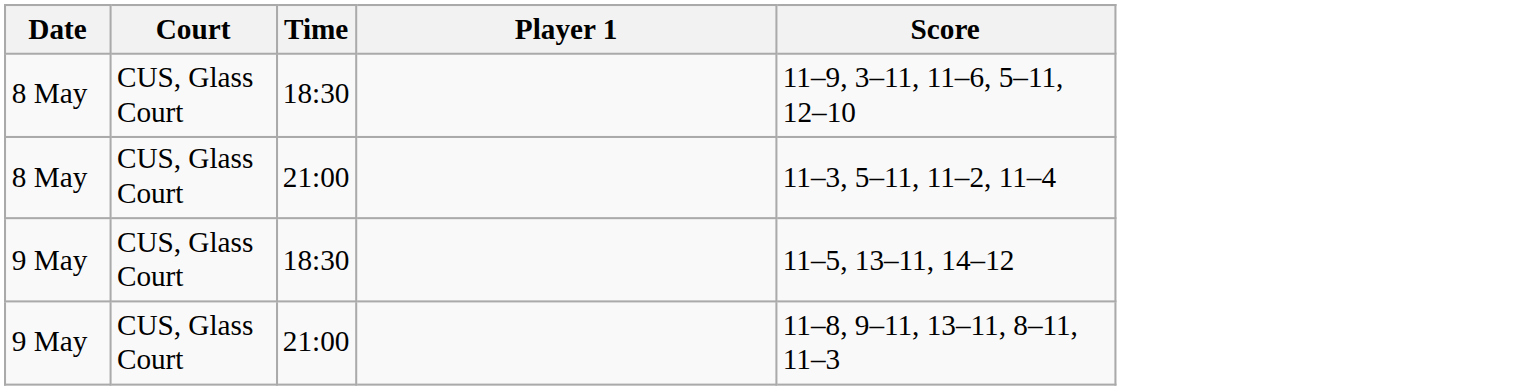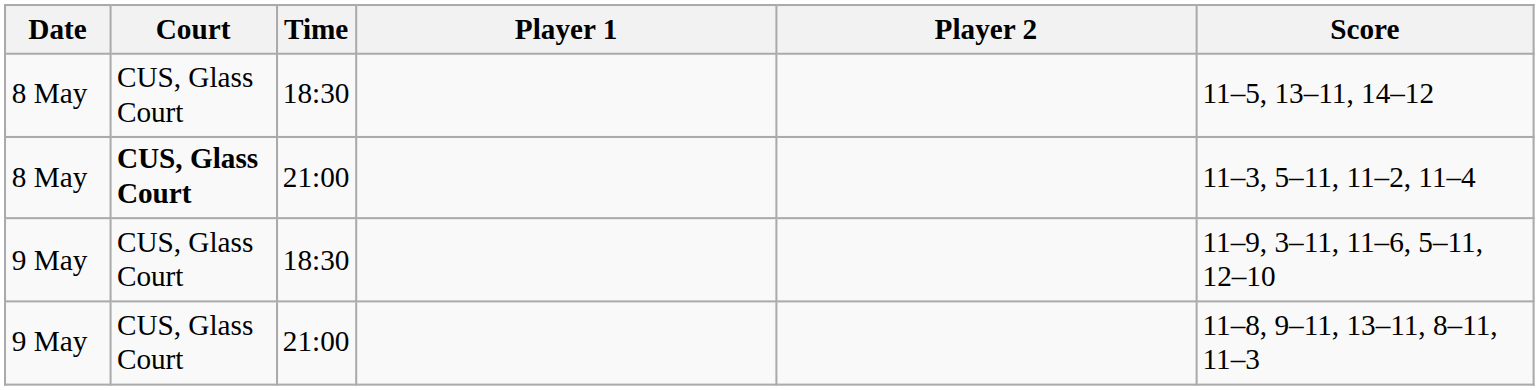+ column: (986, 28)
(923, 94) 11–9, 3–11, 11–6, 5–11, 12–10 -> (1318, 94) 11–5, 13–11, 14–12
(185, 177) normal -> (188, 177) bold
(899, 259) 11–5, 13–11, 14–12 -> (1343, 259) 11–9, 3–11, 11–6, 5–11, 12–10
